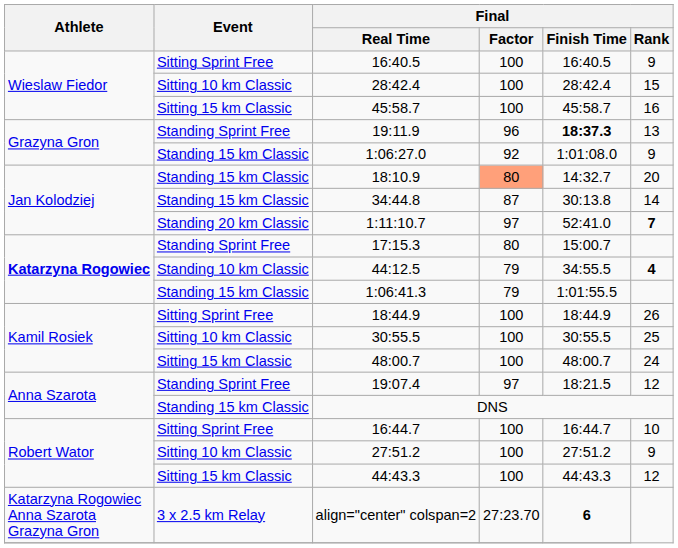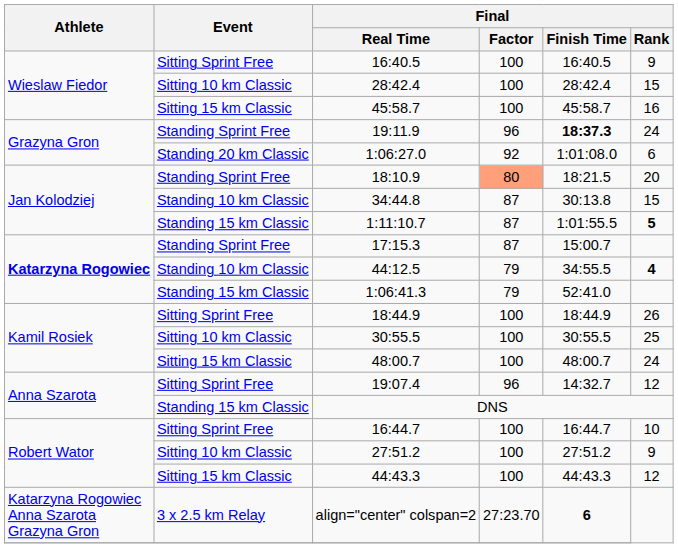(652, 131) 13 -> (652, 131) 24
(233, 154) Standing 15 km Classic -> (233, 154) Standing 20 km Classic
(652, 154) 9 -> (652, 154) 6
(233, 177) Standing 15 km Classic -> (224, 177) Standing Sprint Free
(587, 177) 14:32.7 -> (587, 177) 18:21.5
(233, 200) Standing 15 km Classic -> (233, 200) Standing 10 km Classic
(652, 200) 14 -> (652, 200) 15
(233, 223) Standing 20 km Classic -> (233, 223) Standing 15 km Classic
(511, 223) 97 -> (511, 223) 87
(587, 223) 52:41.0 -> (587, 223) 1:01:55.5
(652, 223) 7 -> (652, 223) 5
(511, 246) 80 -> (511, 246) 87
(587, 292) 1:01:55.5 -> (587, 292) 52:41.0
(224, 384) Standing Sprint Free -> (215, 384) Sitting Sprint Free
(511, 384) 97 -> (511, 384) 96
(587, 384) 18:21.5 -> (587, 384) 14:32.7
